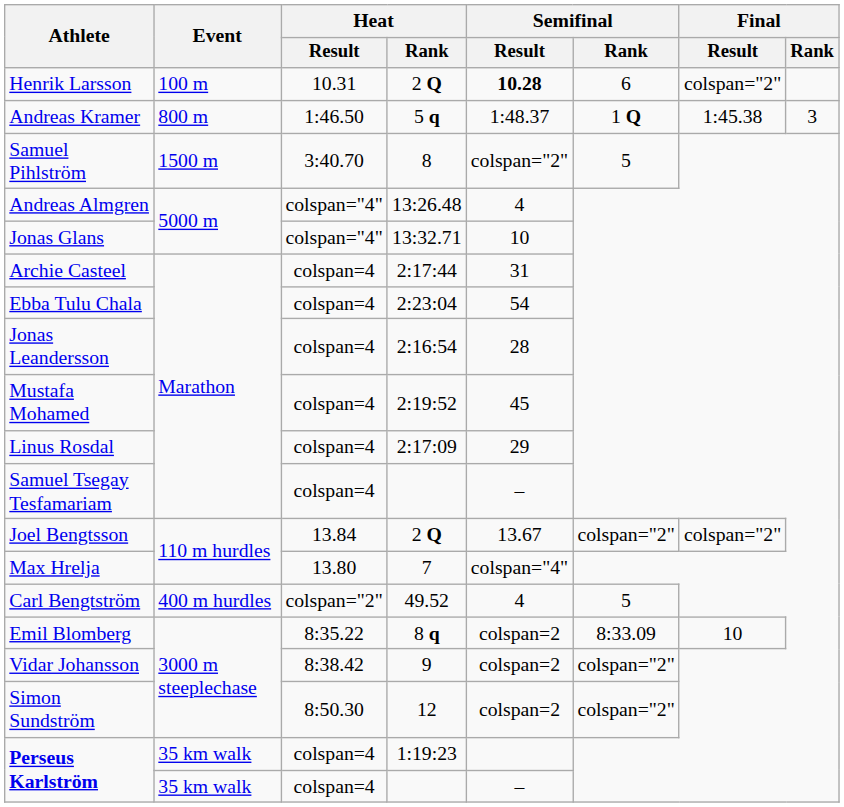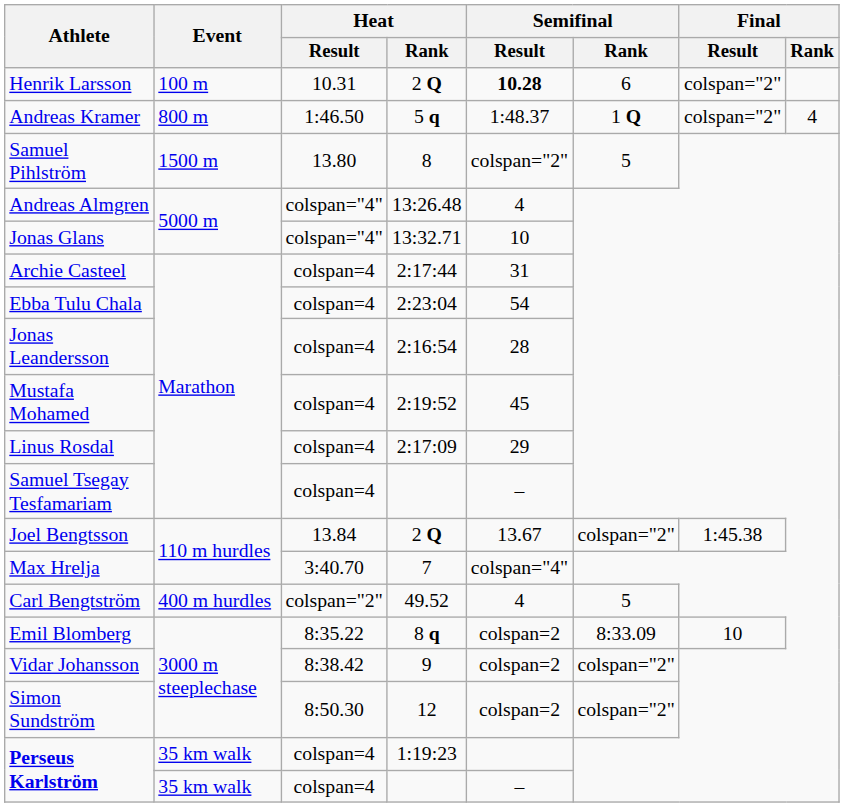(733, 117) 1:45.38 -> (733, 117) colspan="2"
(812, 117) 3 -> (812, 117) 4
(334, 161) 3:40.70 -> (334, 161) 13.80
(733, 535) colspan="2" -> (733, 535) 1:45.38
(334, 568) 13.80 -> (334, 568) 3:40.70
